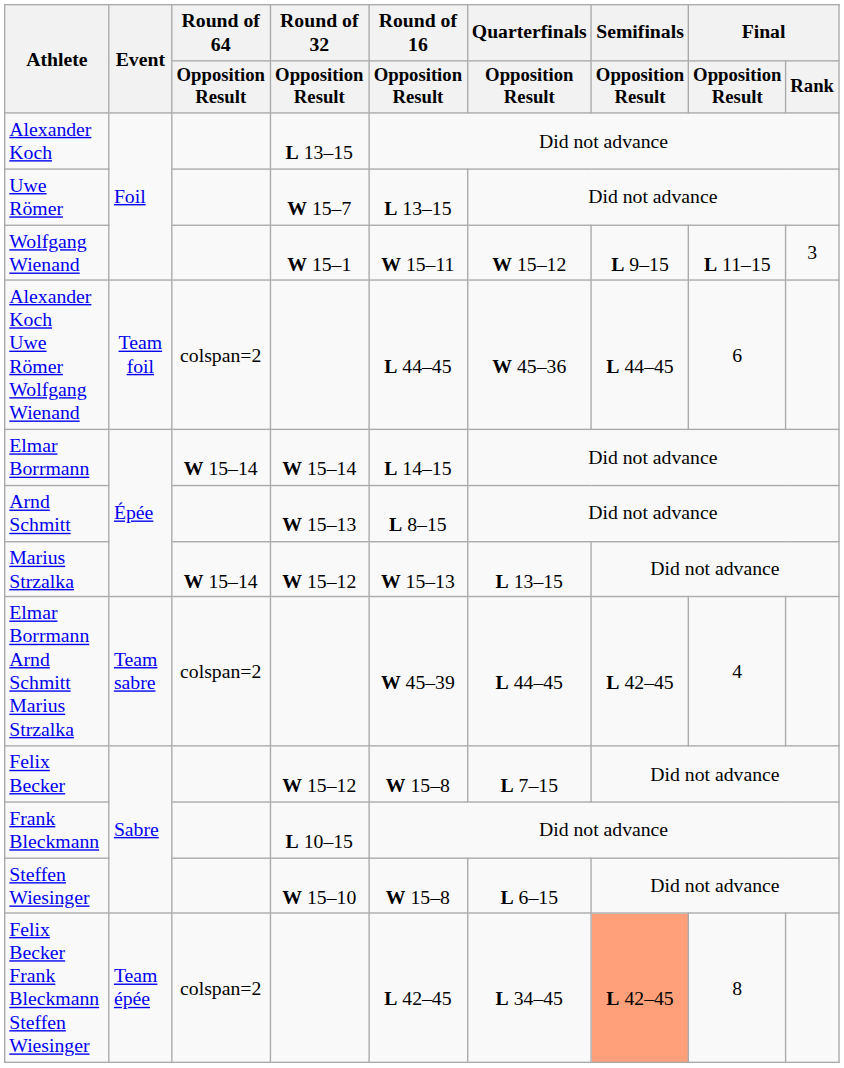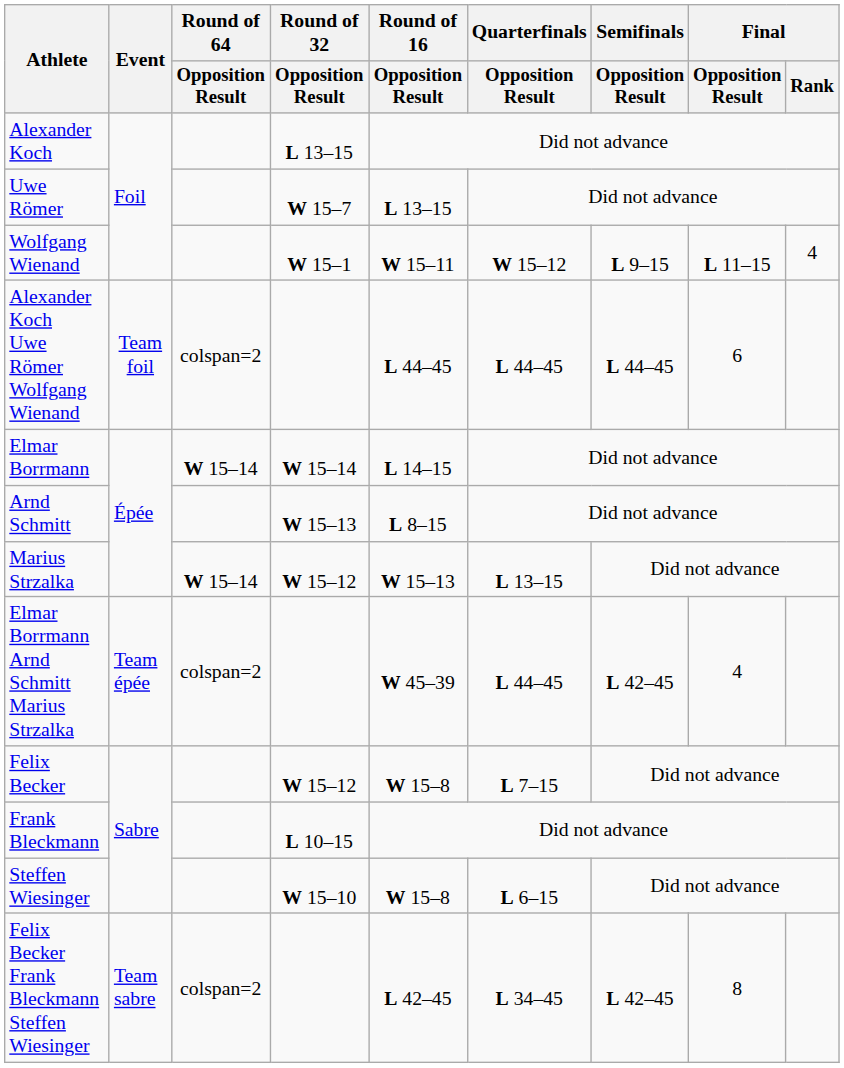(812, 252) 3 -> (812, 252) 4
(529, 367) W 45–36 -> (529, 367) L 44–45
(136, 671) Team sabre -> (136, 671) Team épée
(136, 988) Team épée -> (136, 988) Team sabre
(640, 999) lightsalmon background -> (640, 999) no background
